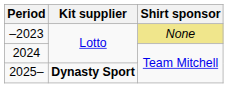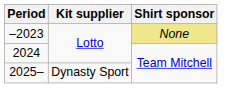(93, 72) bold -> (90, 72) normal
